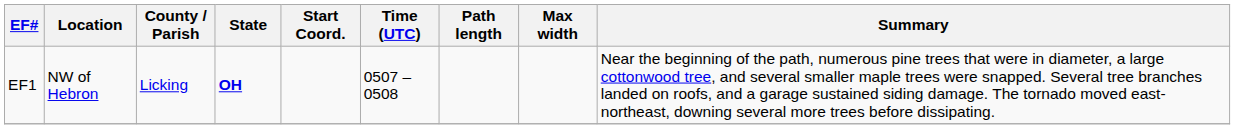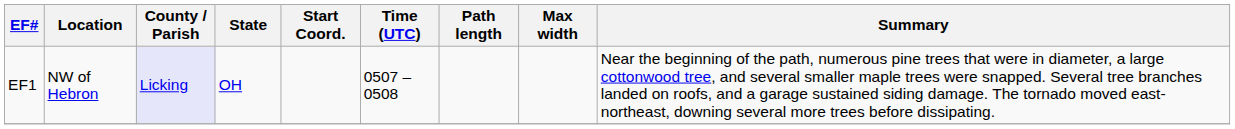(164, 85) no background -> (164, 85) lavender background
(230, 85) bold -> (230, 85) normal
